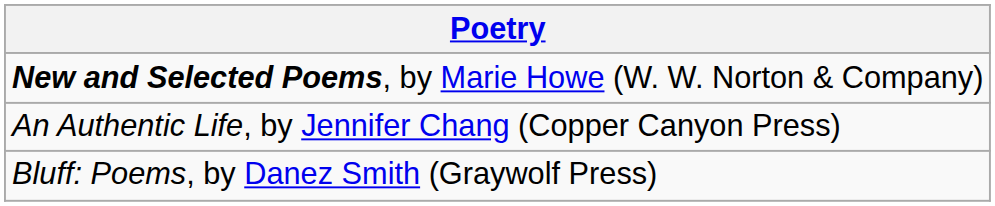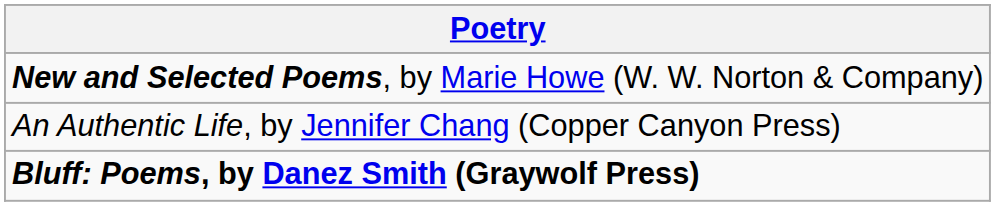(335, 175) normal -> (356, 175) bold
